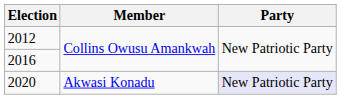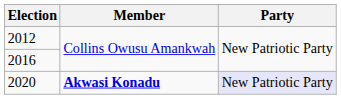(109, 82) normal -> (112, 82) bold
